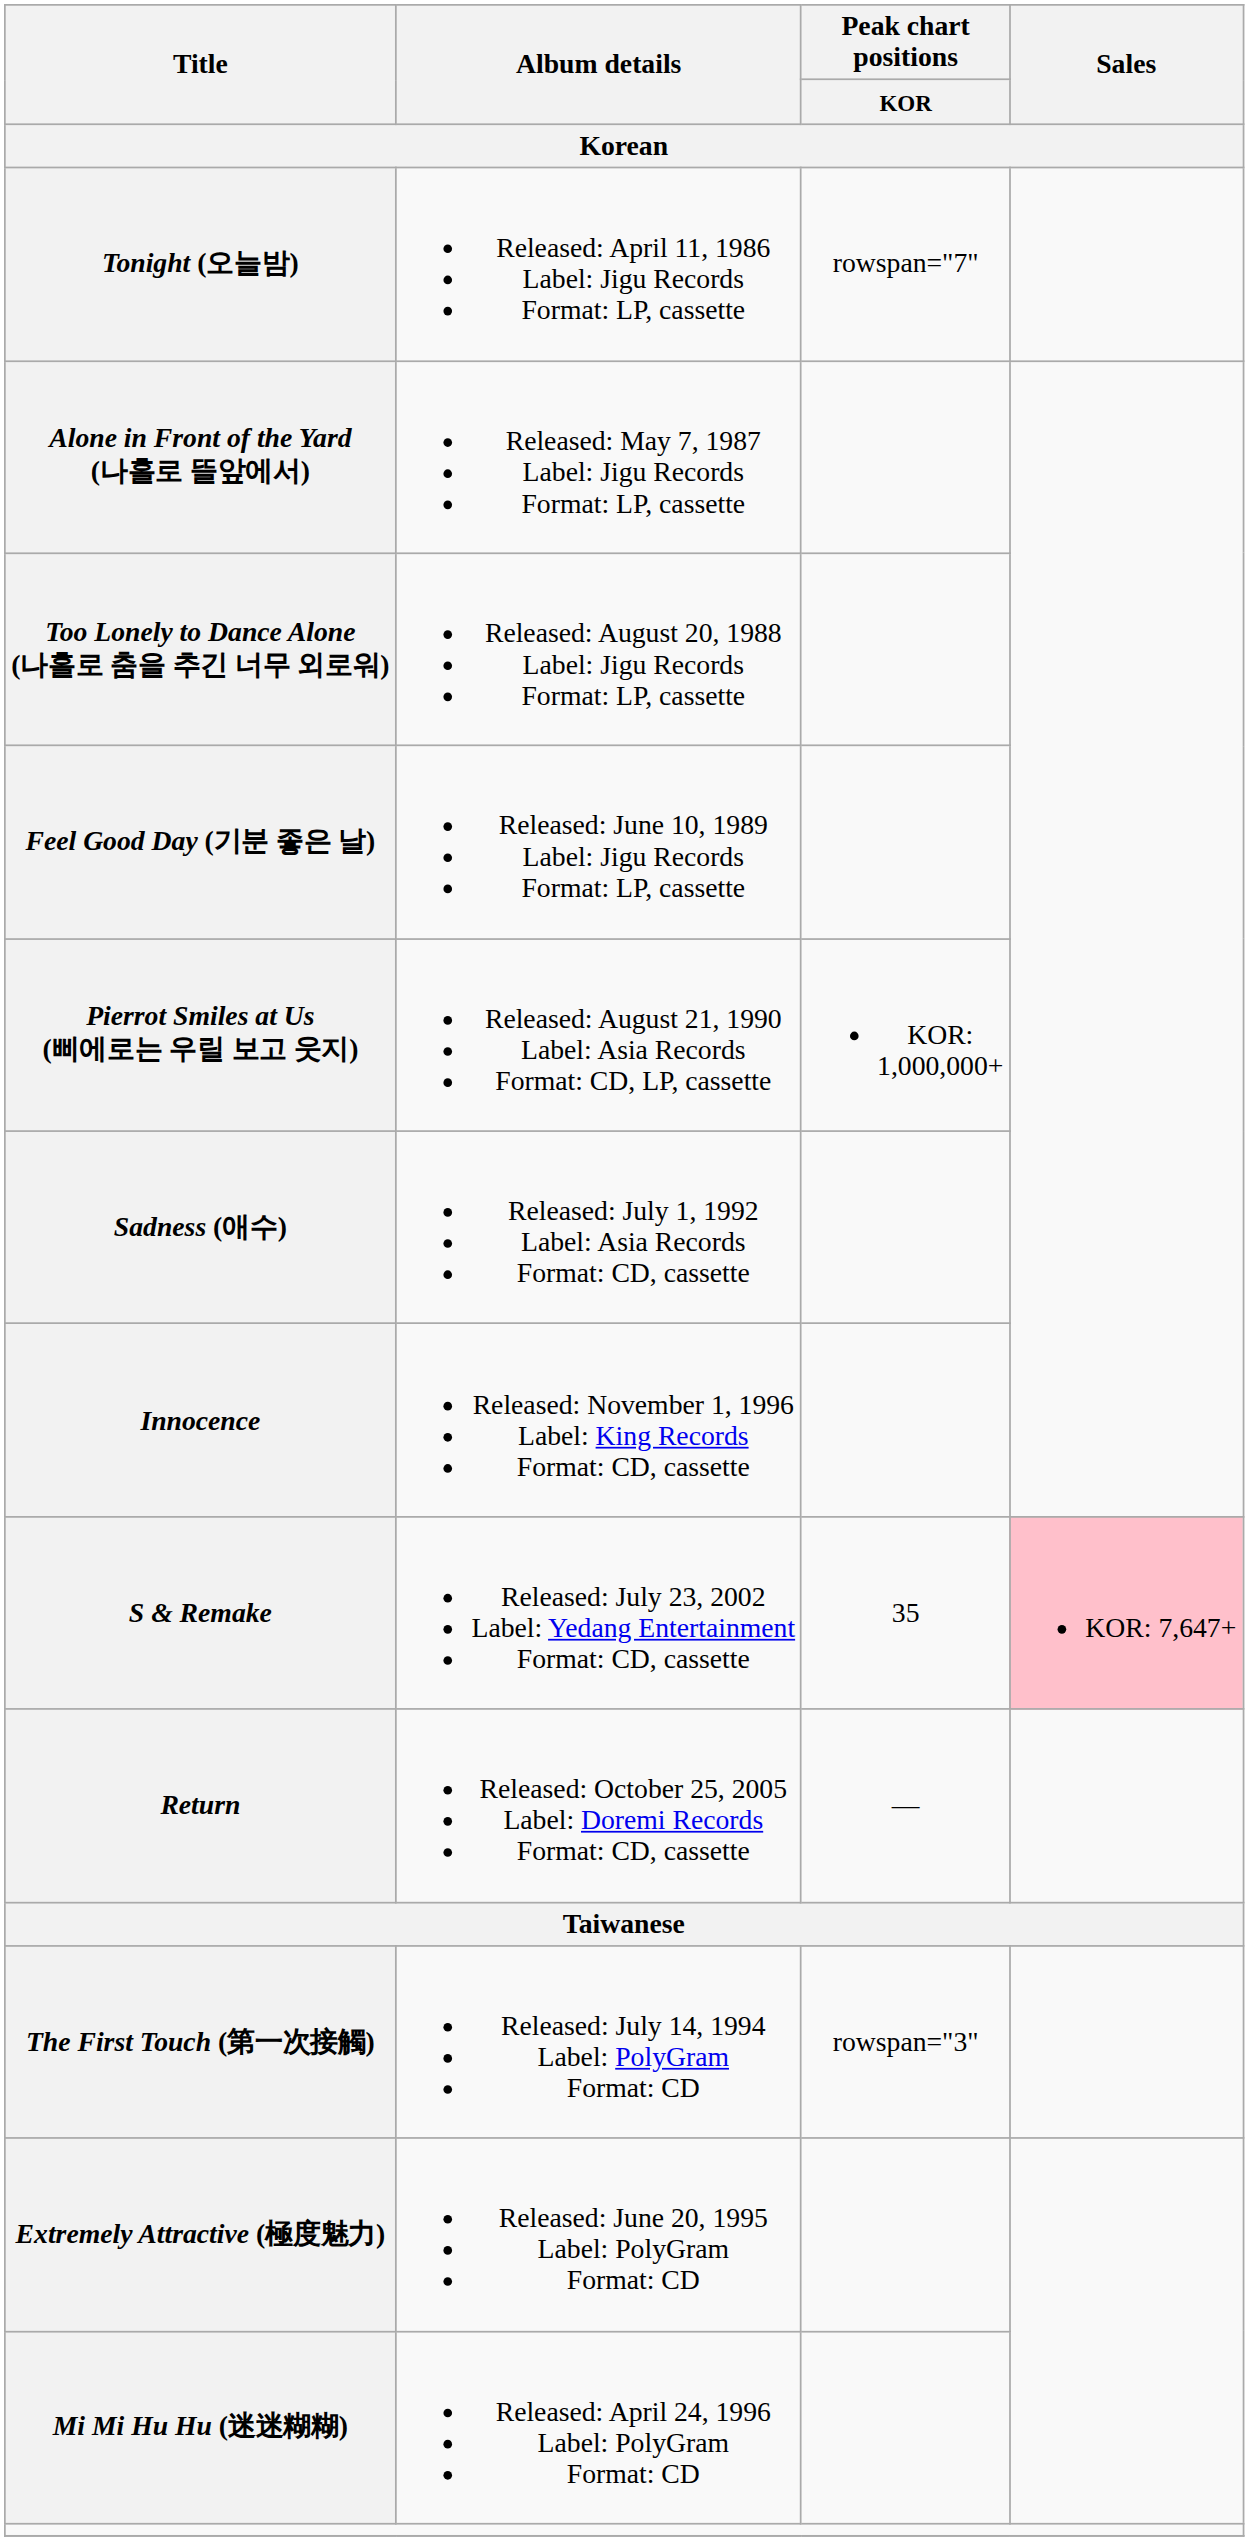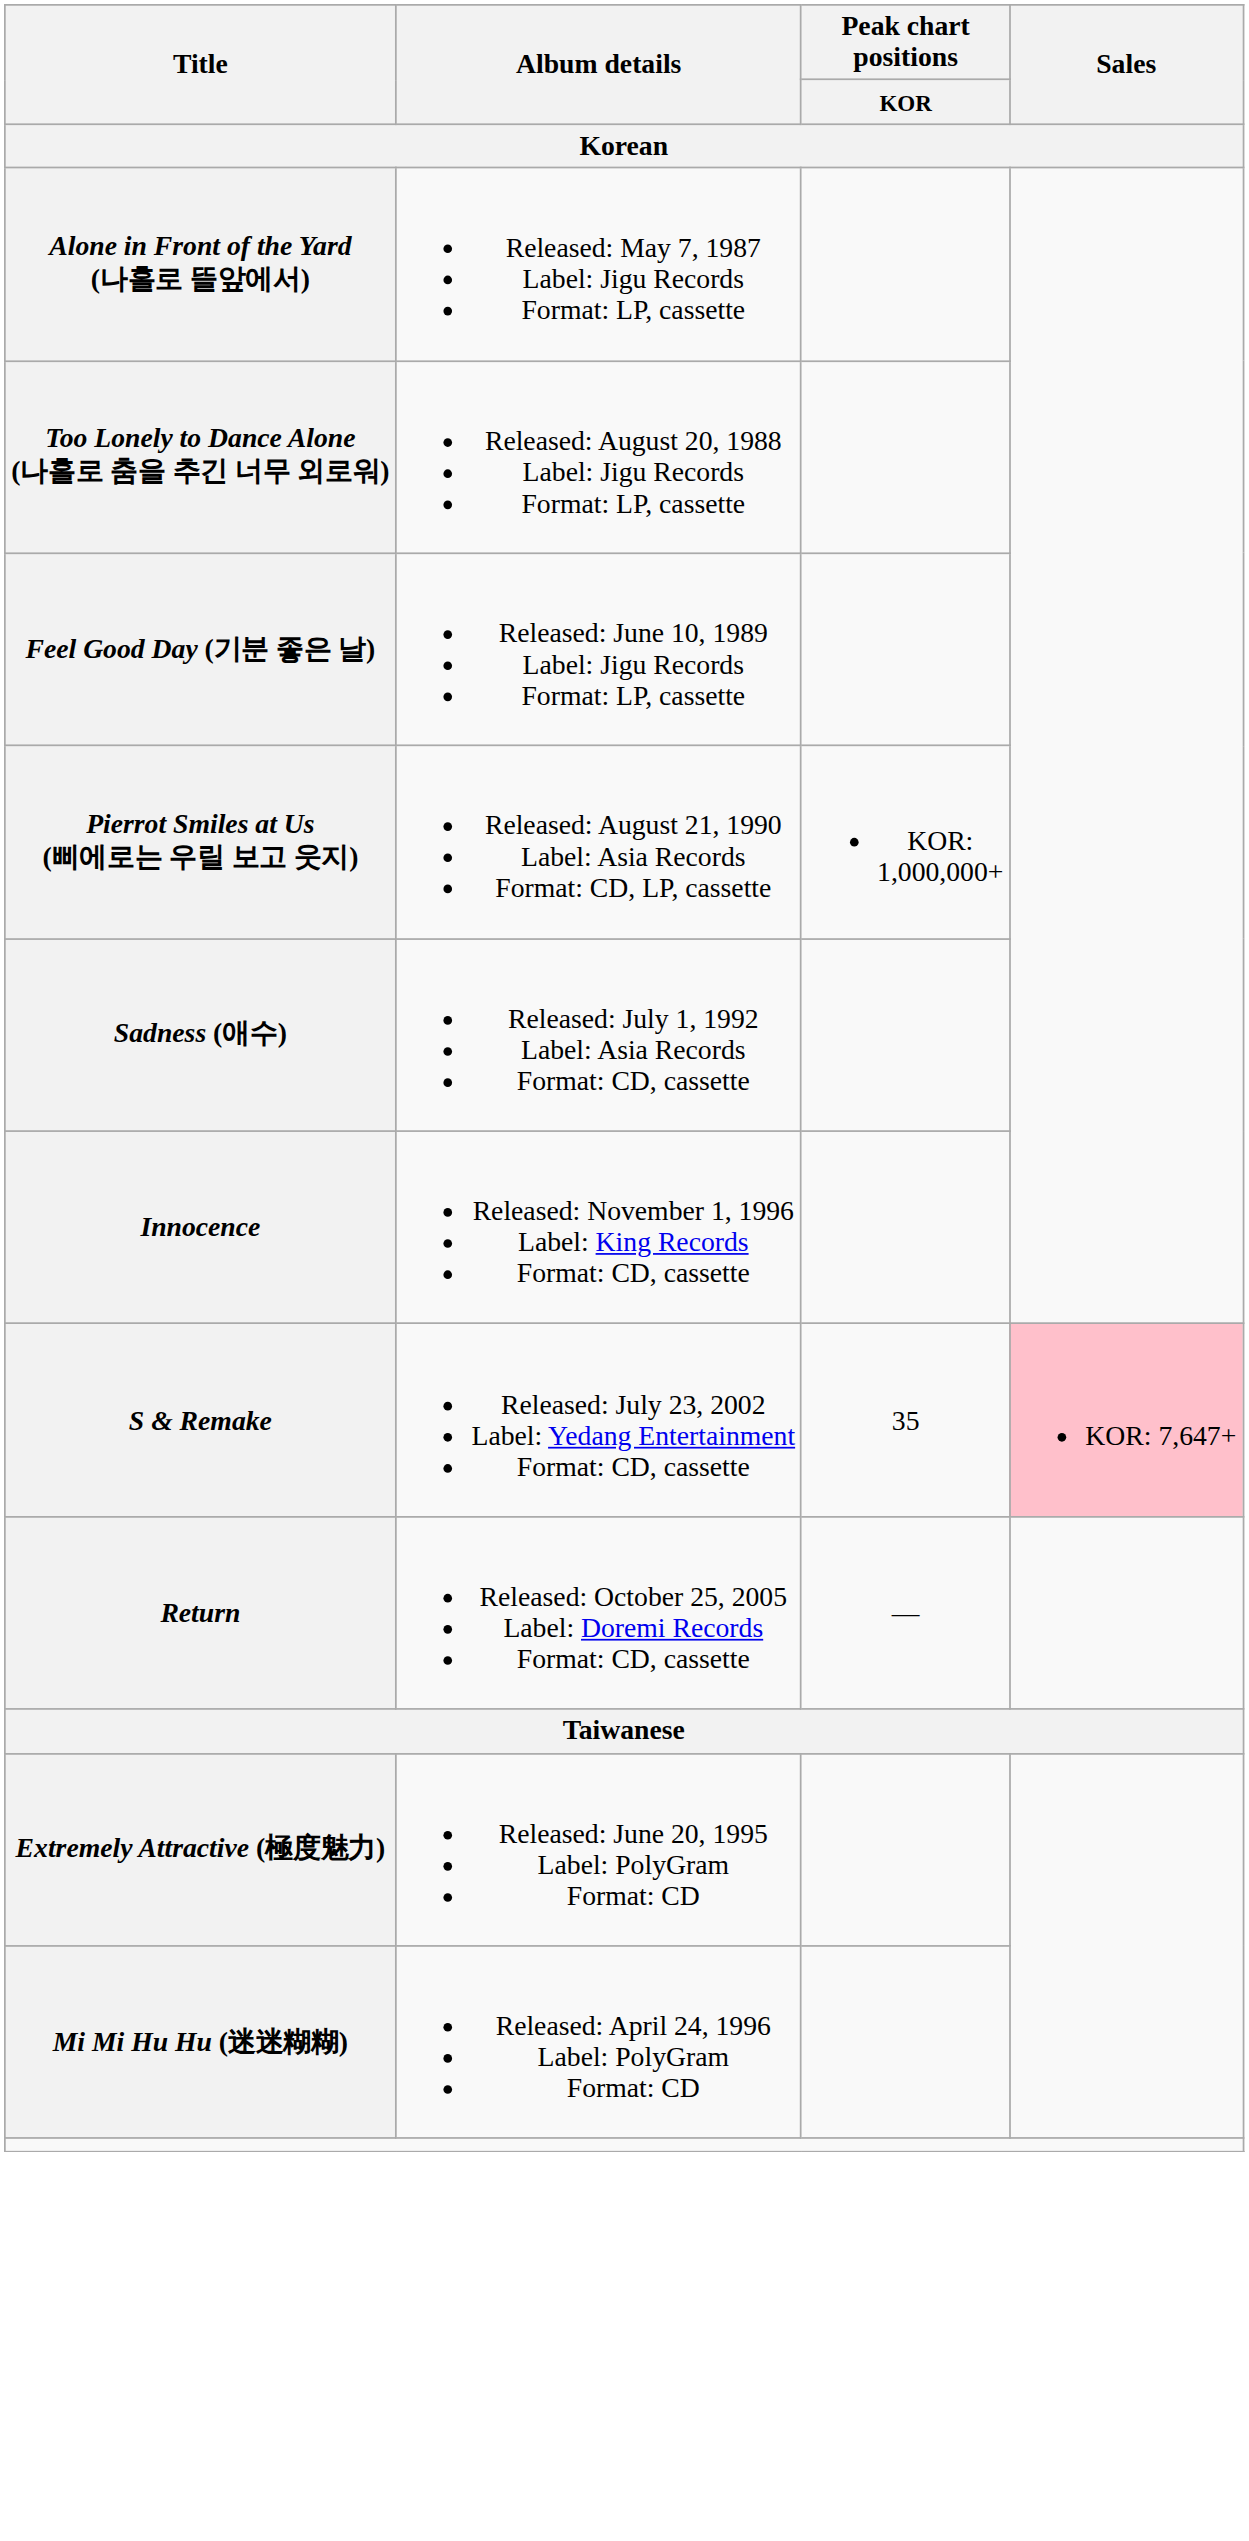- row: (200, 262)
- row: (200, 2040)
